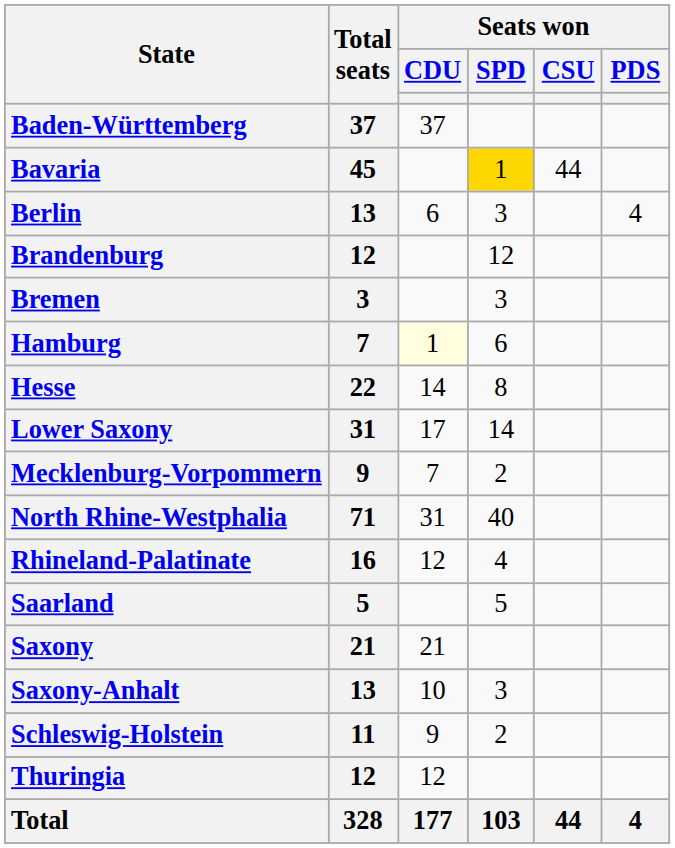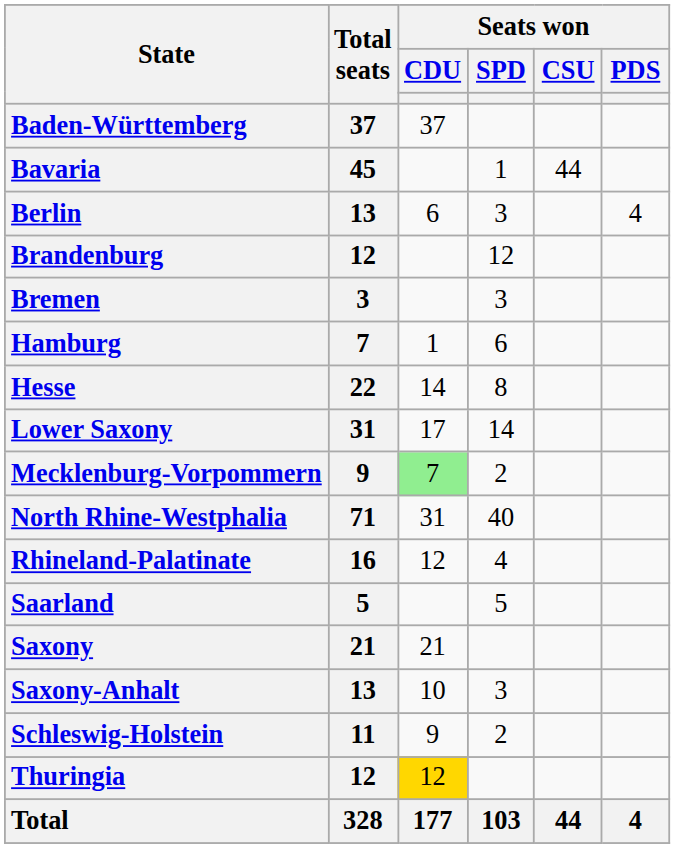(501, 169) gold background -> (501, 169) no background
(433, 343) lightyellow background -> (433, 343) no background
(433, 473) no background -> (433, 473) lightgreen background
(433, 777) no background -> (433, 777) gold background
